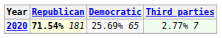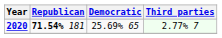(58, 26) lightyellow background -> (58, 26) no background
